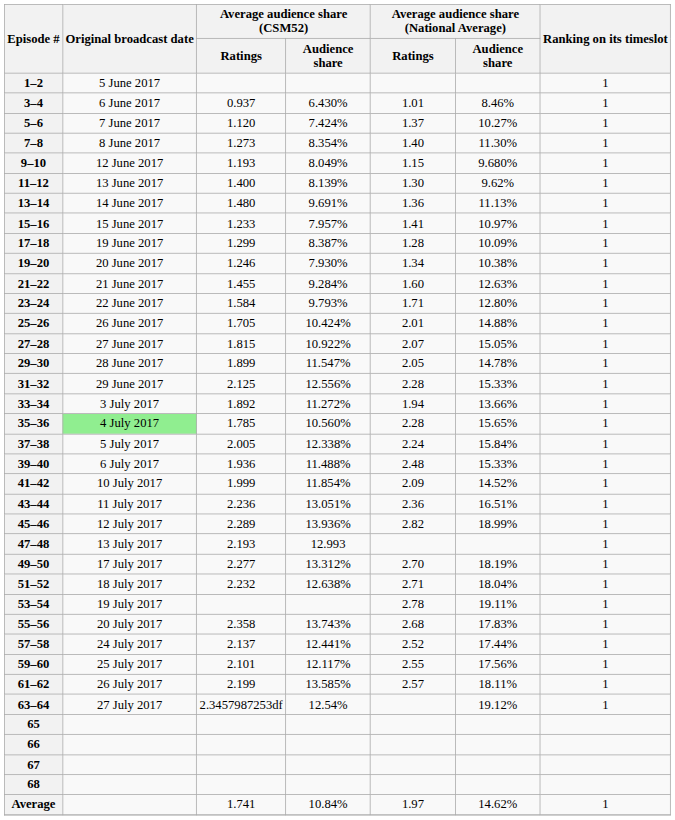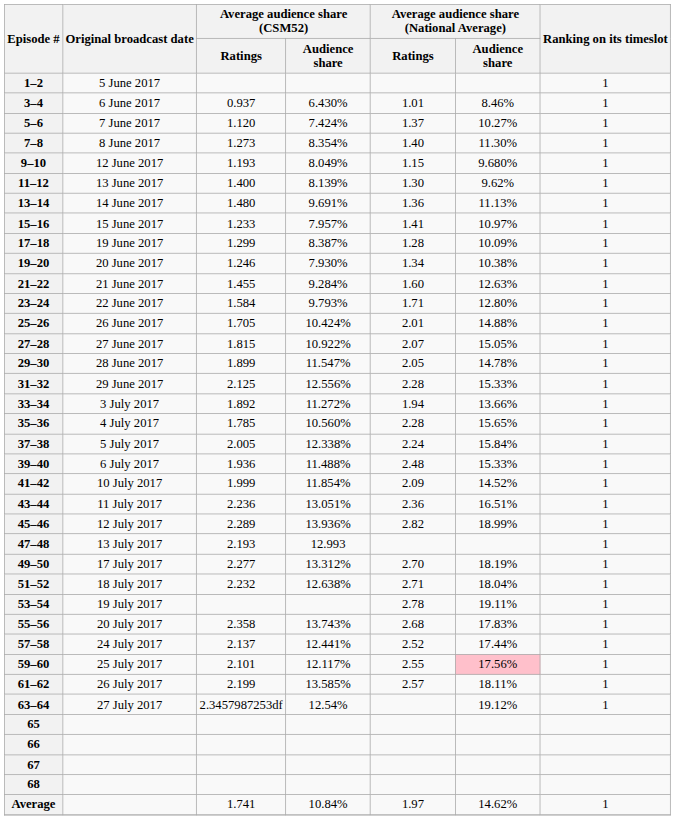(130, 423) lightgreen background -> (130, 423) no background
(498, 664) no background -> (498, 664) pink background
